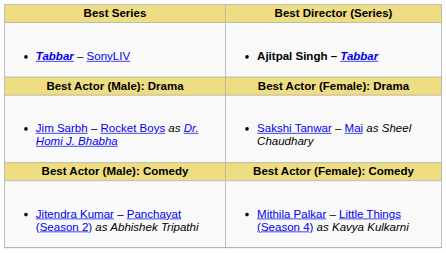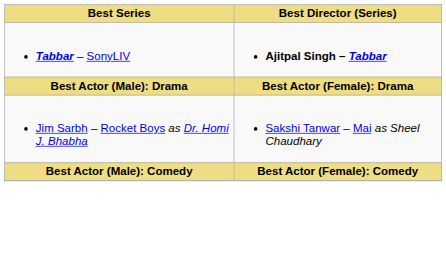- row: (115, 221)
